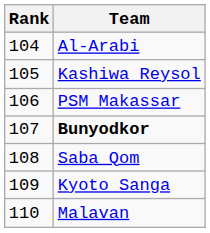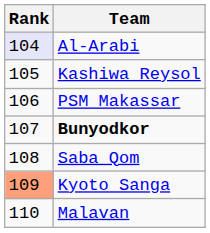(24, 46) no background -> (24, 46) lavender background
(24, 185) no background -> (24, 185) lightsalmon background
